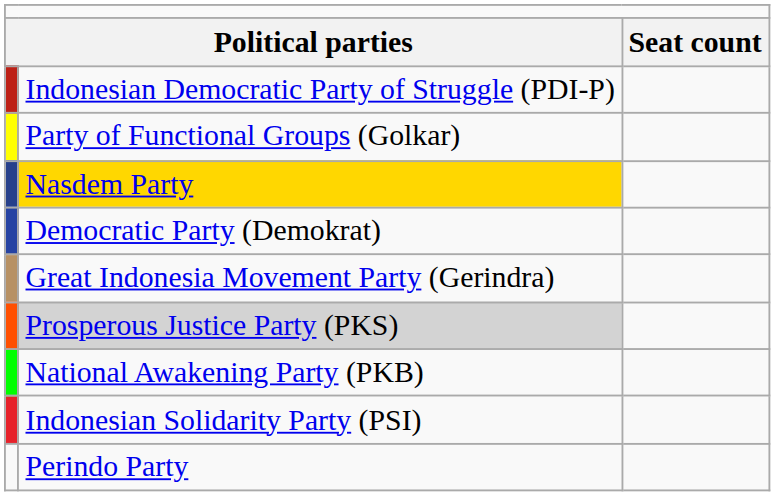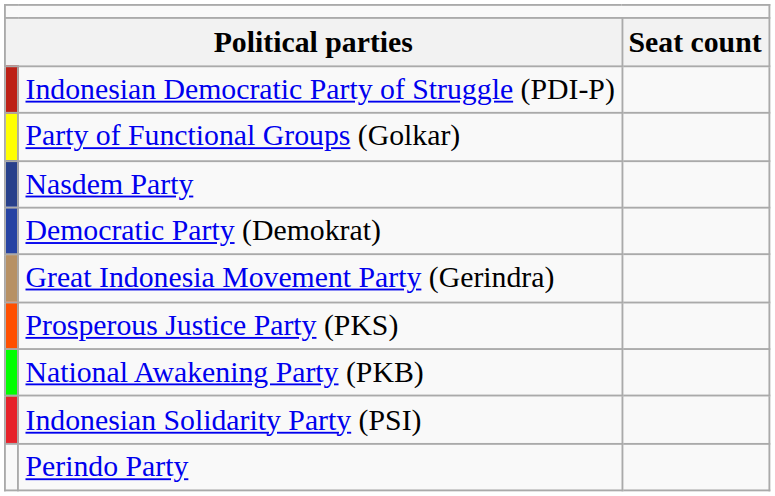(109, 183) gold background -> (109, 183) no background
(212, 325) lightgrey background -> (212, 325) no background
